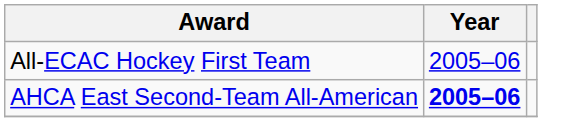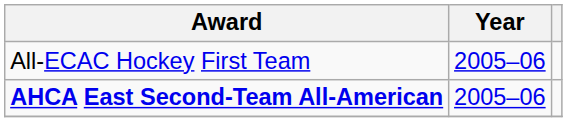(214, 97) normal -> (227, 97) bold
(475, 97) bold -> (500, 97) normal
